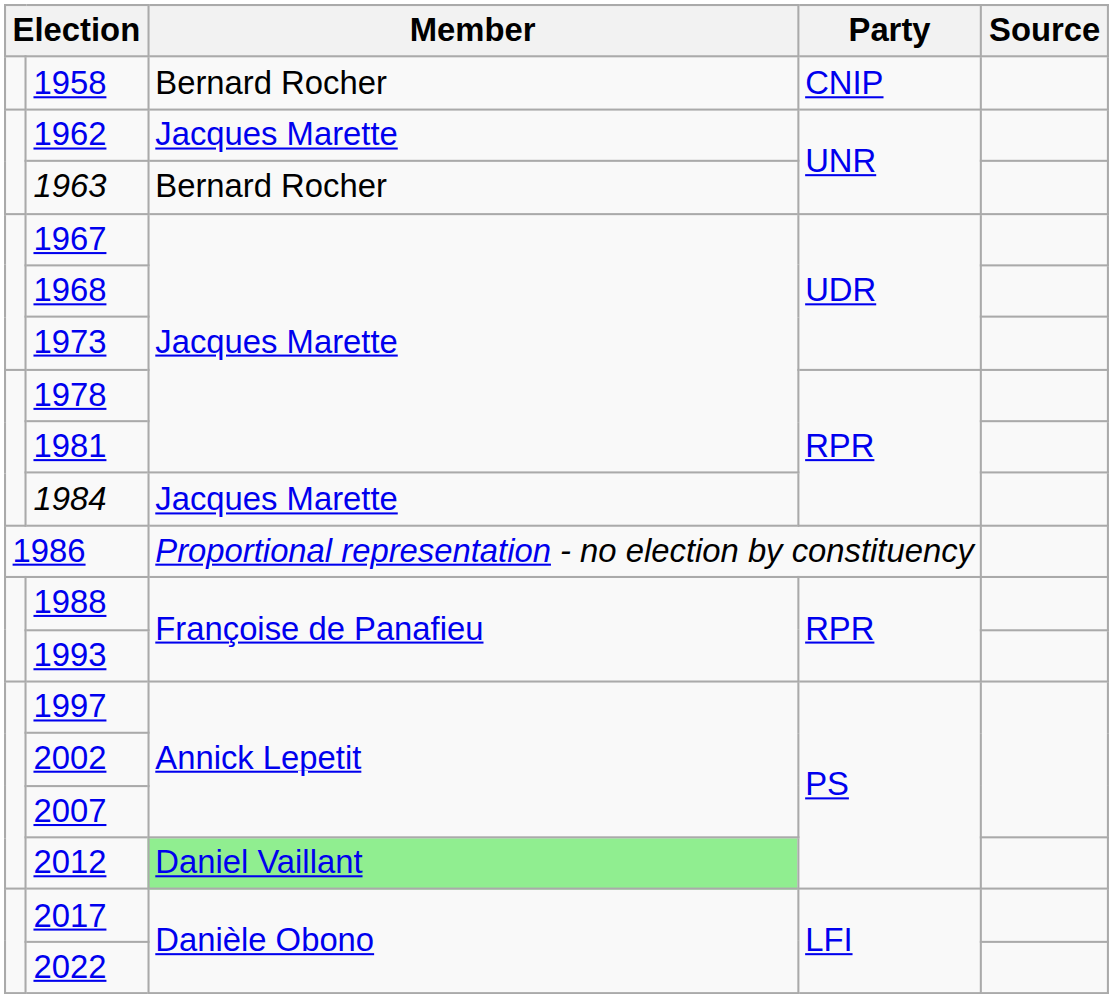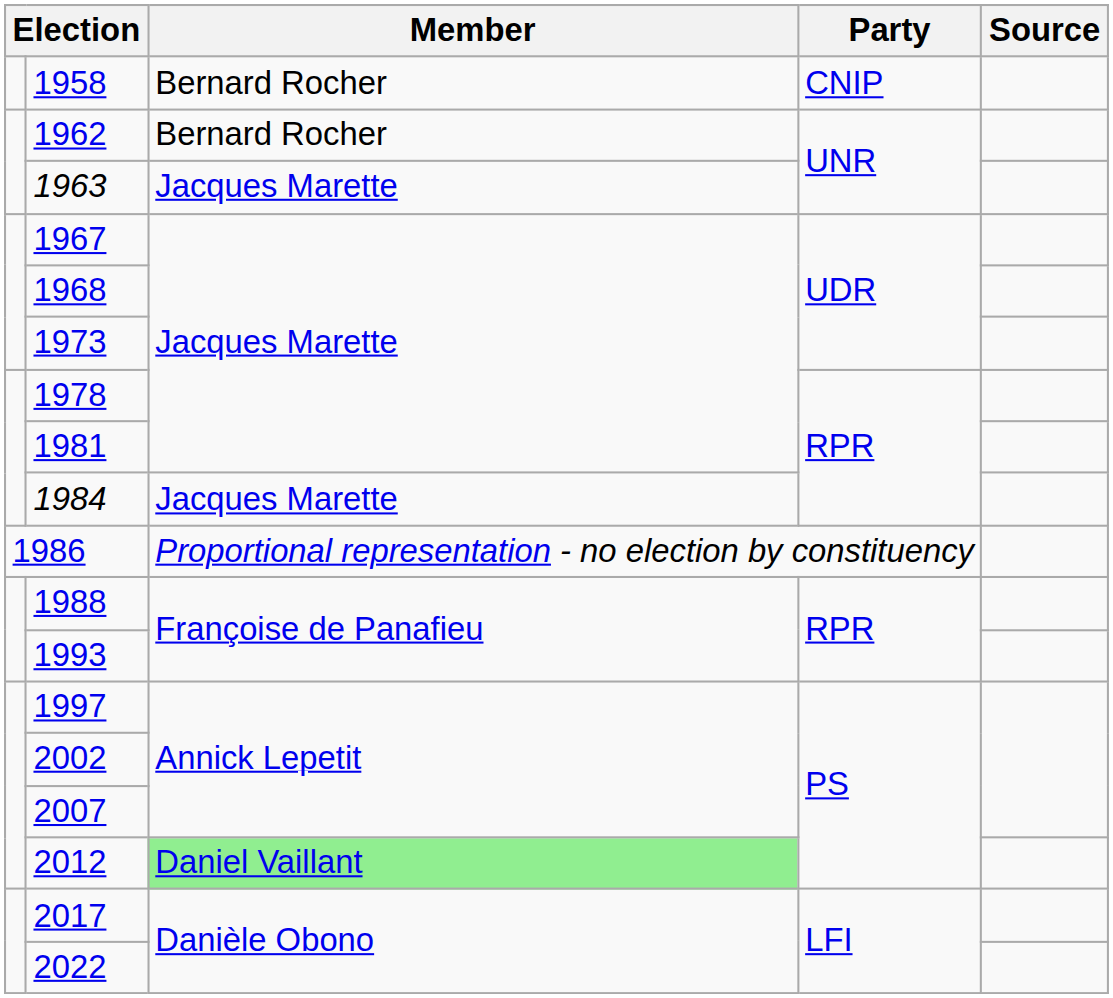(277, 134) Jacques Marette -> (271, 134) Bernard Rocher
(271, 186) Bernard Rocher -> (277, 186) Jacques Marette
